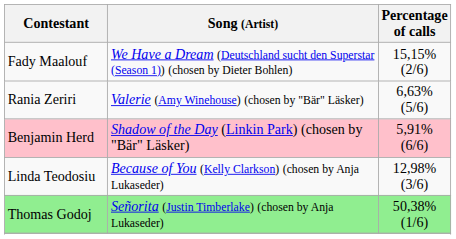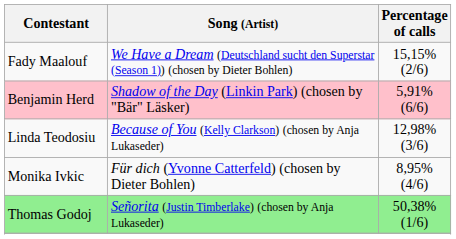- row: (42, 99)
+ row: (46, 176)
